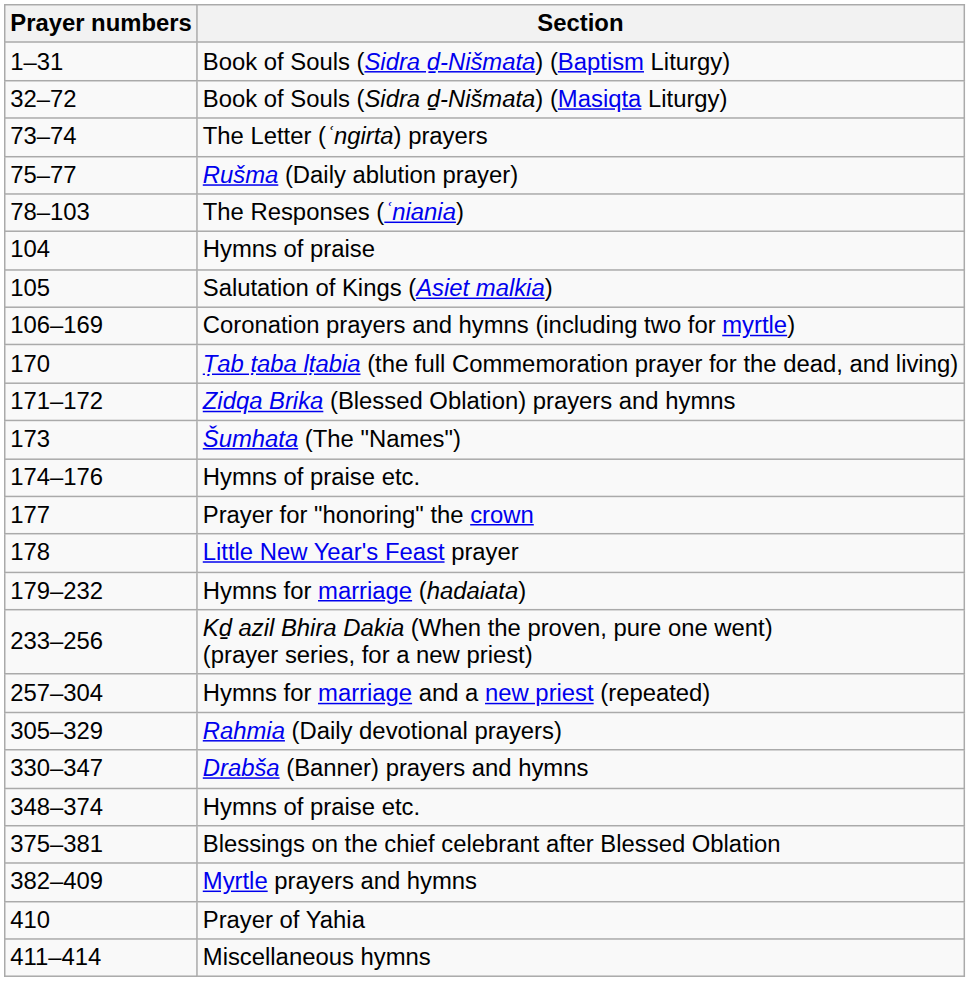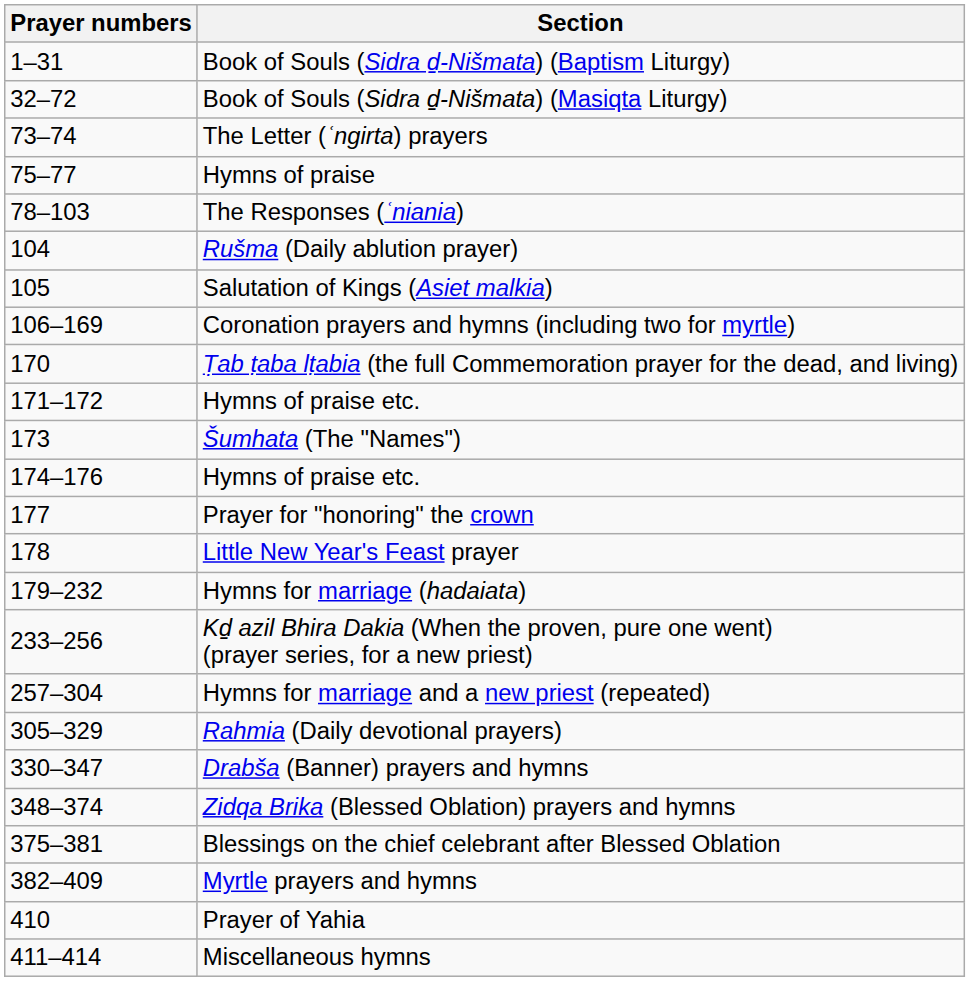(360, 174) Rušma (Daily ablution prayer) -> (289, 174) Hymns of praise
(289, 250) Hymns of praise -> (360, 250) Rušma (Daily ablution prayer)
(469, 401) Zidqa Brika (Blessed Oblation) prayers and hymns -> (311, 401) Hymns of praise etc.
(311, 806) Hymns of praise etc. -> (469, 806) Zidqa Brika (Blessed Oblation) prayers and hymns
